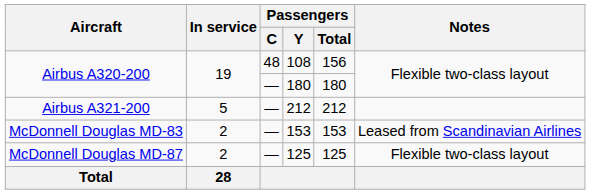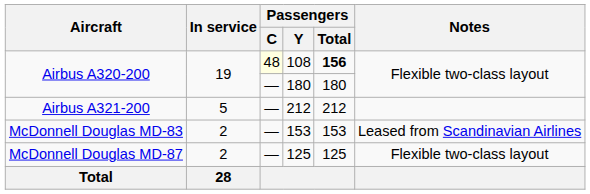(272, 62) no background -> (272, 62) lightyellow background
(334, 62) normal -> (334, 62) bold
